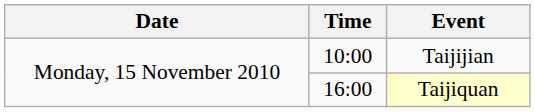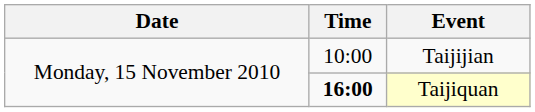(348, 89) normal -> (348, 89) bold
